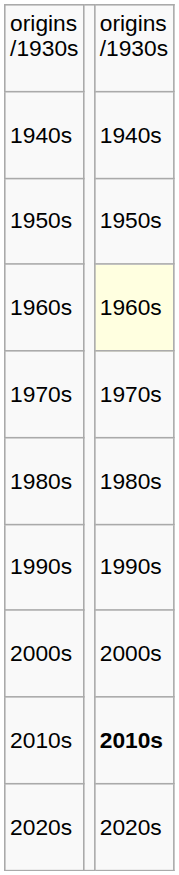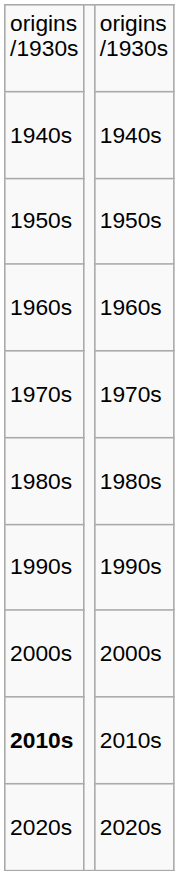(131, 321) lightyellow background -> (131, 321) no background
(41, 753) normal -> (42, 753) bold
(131, 753) bold -> (131, 753) normal
